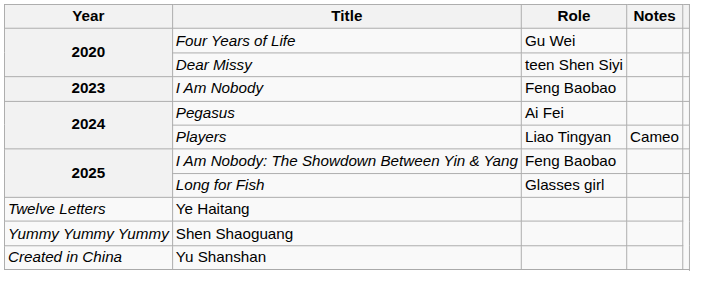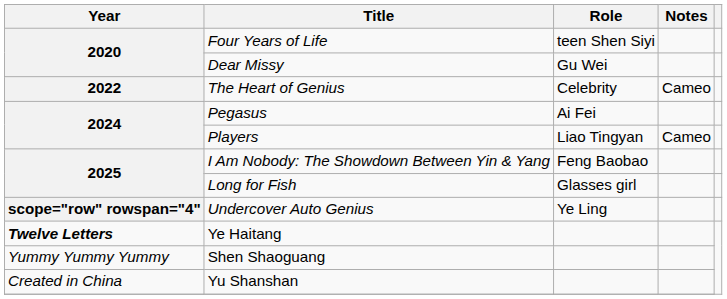(550, 40) Gu Wei -> (606, 40) teen Shen Siyi
(574, 64) teen Shen Siyi -> (582, 64) Gu Wei
+ row: (276, 88)
- row: (219, 88)
+ row: (291, 209)
(57, 209) normal -> (60, 233) bold
